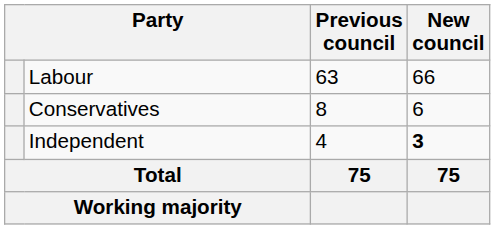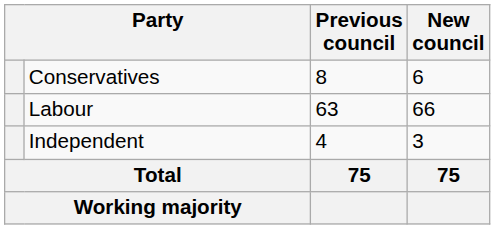rows swapped: (61, 76) <-> (94, 109)
(418, 142) bold -> (418, 142) normal
